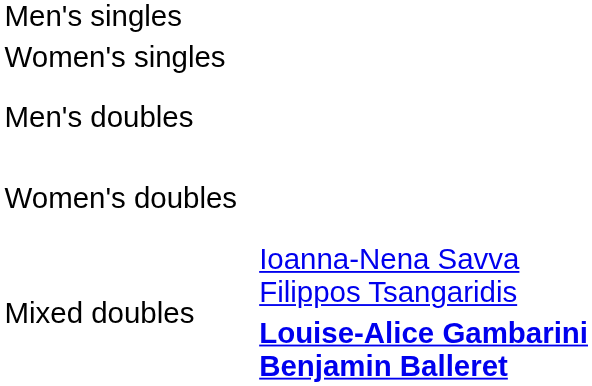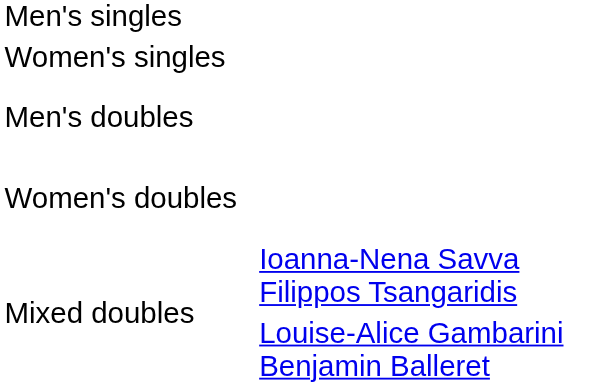(424, 349) bold -> (411, 349) normal
